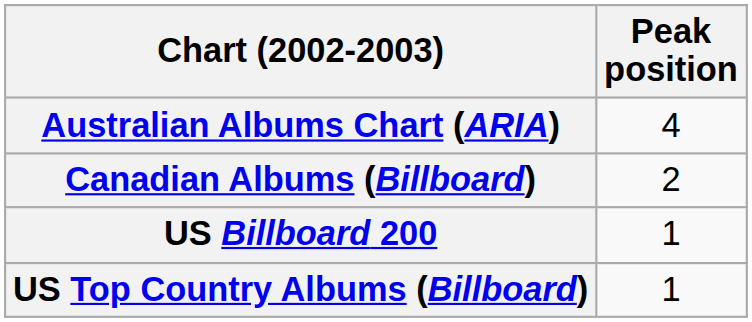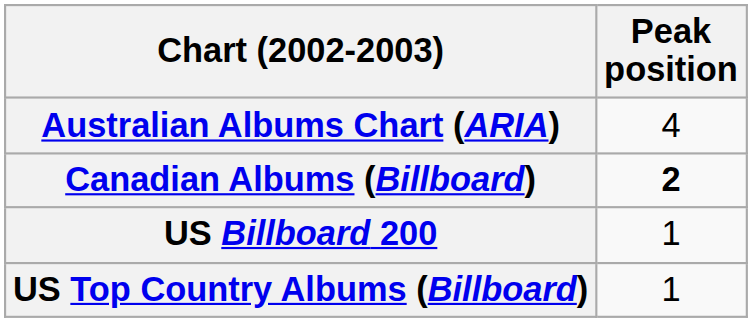(671, 179) normal -> (671, 179) bold
